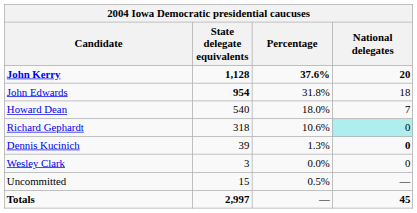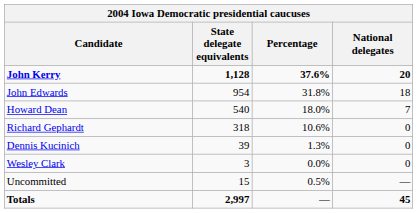(241, 92) bold -> (241, 92) normal
(408, 128) paleturquoise background -> (408, 128) no background
(408, 145) bold -> (408, 145) normal
